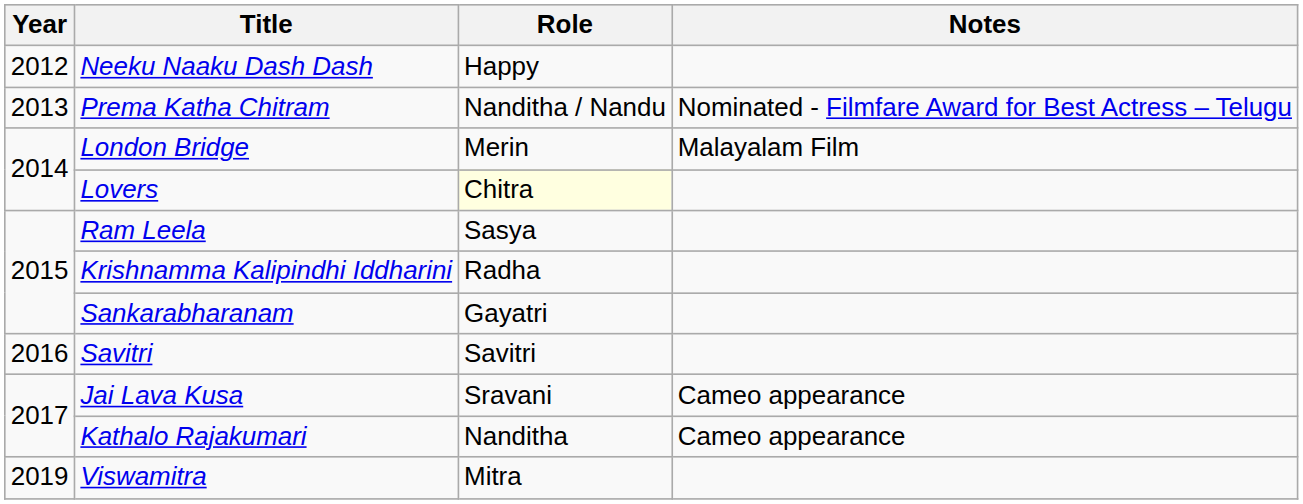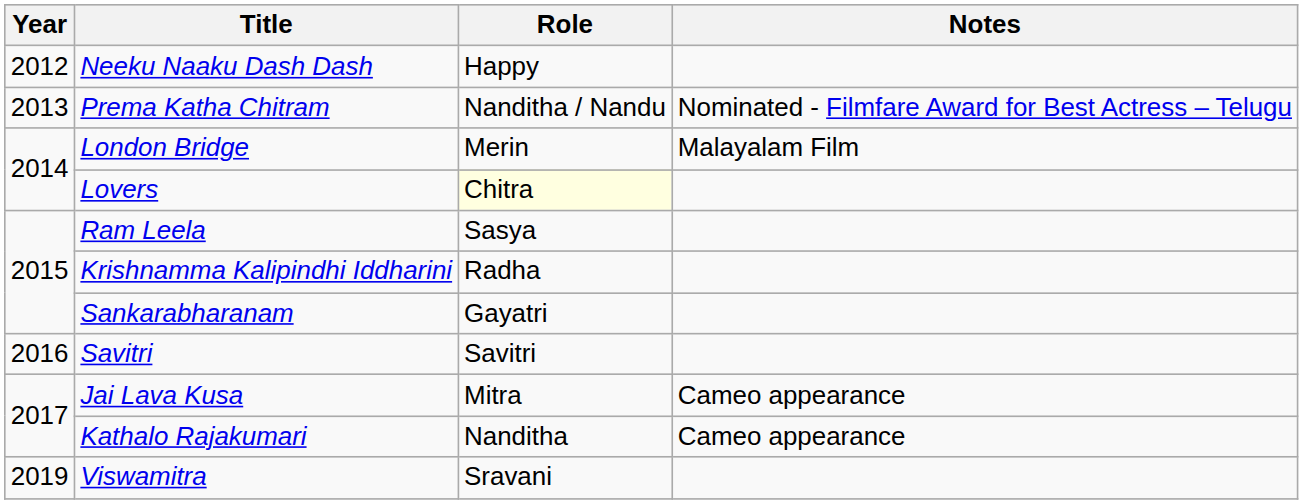(508, 395) Sravani -> (493, 395) Mitra
(493, 477) Mitra -> (508, 477) Sravani
